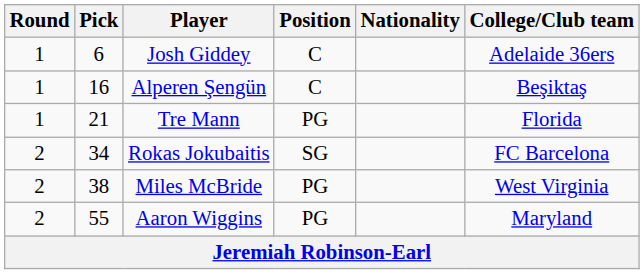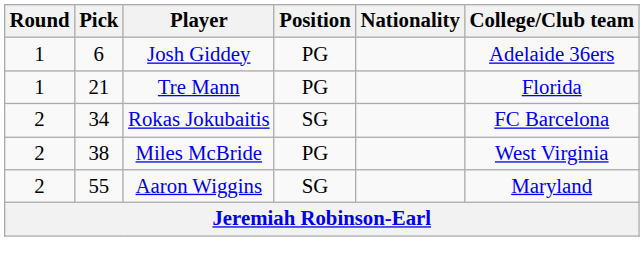(315, 53) C -> (315, 53) PG
- row: (199, 86)
(315, 218) PG -> (315, 185) SG
